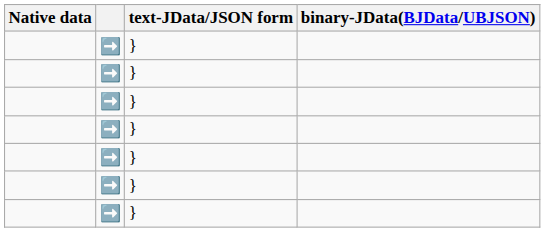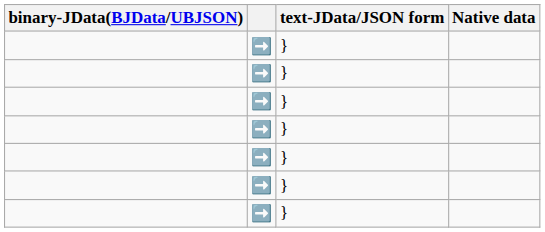columns swapped: (50, 17) <-> (418, 17)
